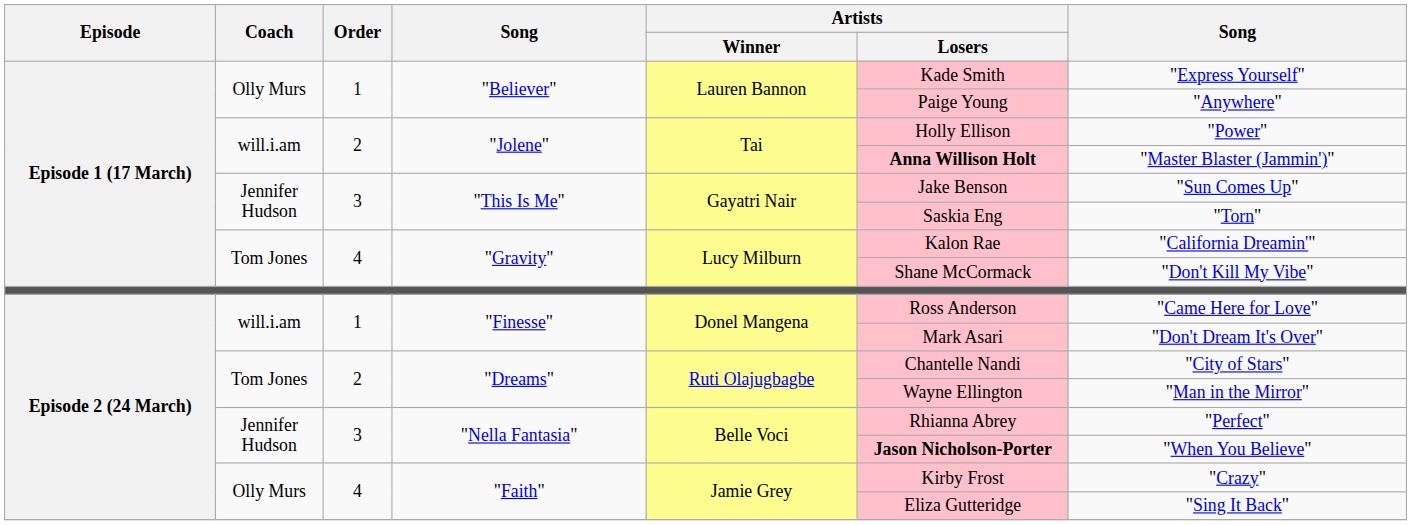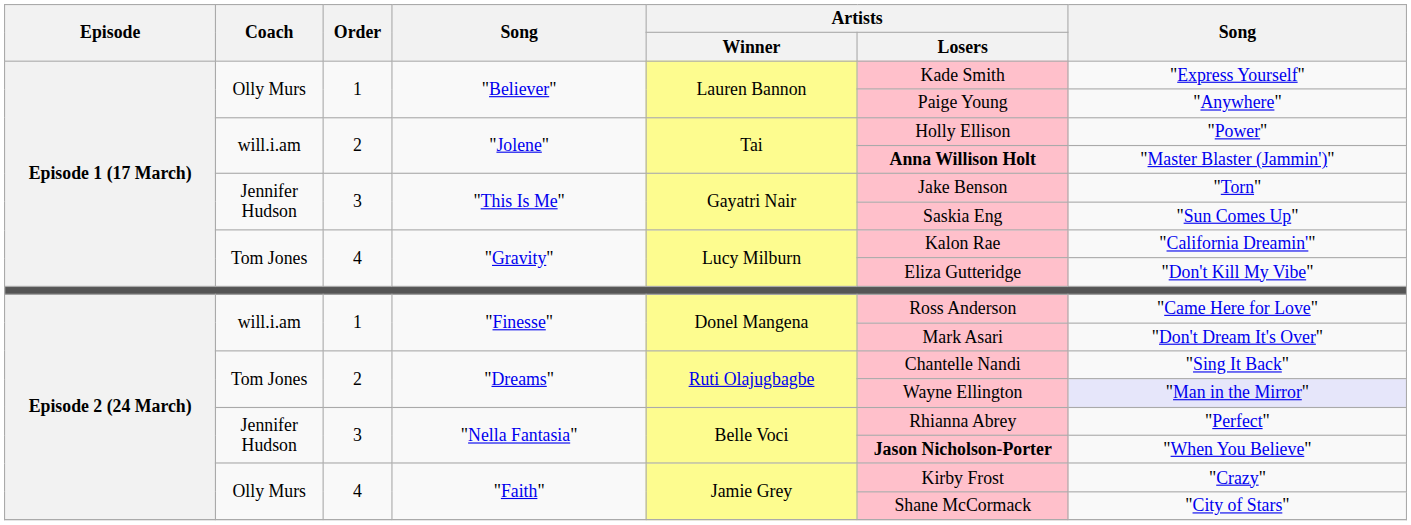(1237, 187) "Sun Comes Up" -> (1237, 187) "Torn"
(1237, 215) "Torn" -> (1237, 215) "Sun Comes Up"
(963, 272) Shane McCormack -> (963, 272) Eliza Gutteridge
(1237, 364) "City of Stars" -> (1237, 364) "Sing It Back"
(1237, 392) no background -> (1237, 392) lavender background
(963, 505) Eliza Gutteridge -> (963, 505) Shane McCormack
(1237, 505) "Sing It Back" -> (1237, 505) "City of Stars"
